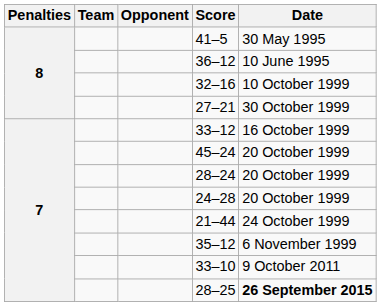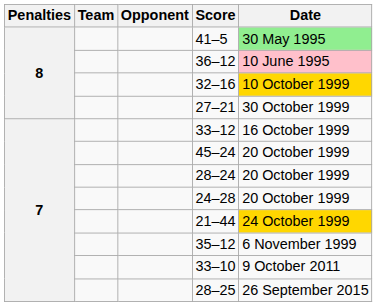(284, 38) no background -> (284, 38) lightgreen background
(286, 61) no background -> (286, 61) pink background
(296, 84) no background -> (296, 84) gold background
(296, 221) no background -> (296, 221) gold background
(307, 289) bold -> (305, 289) normal
